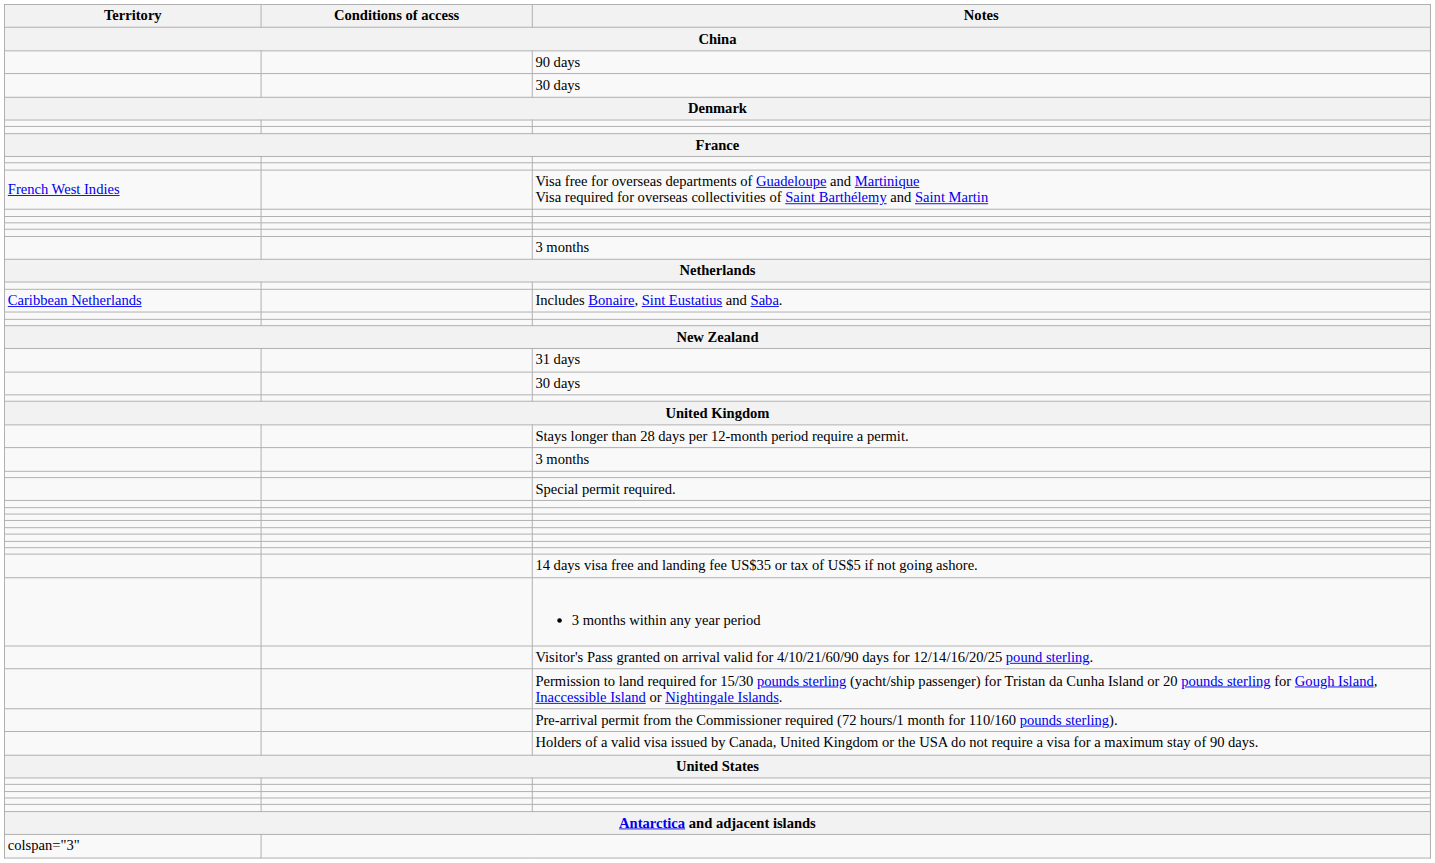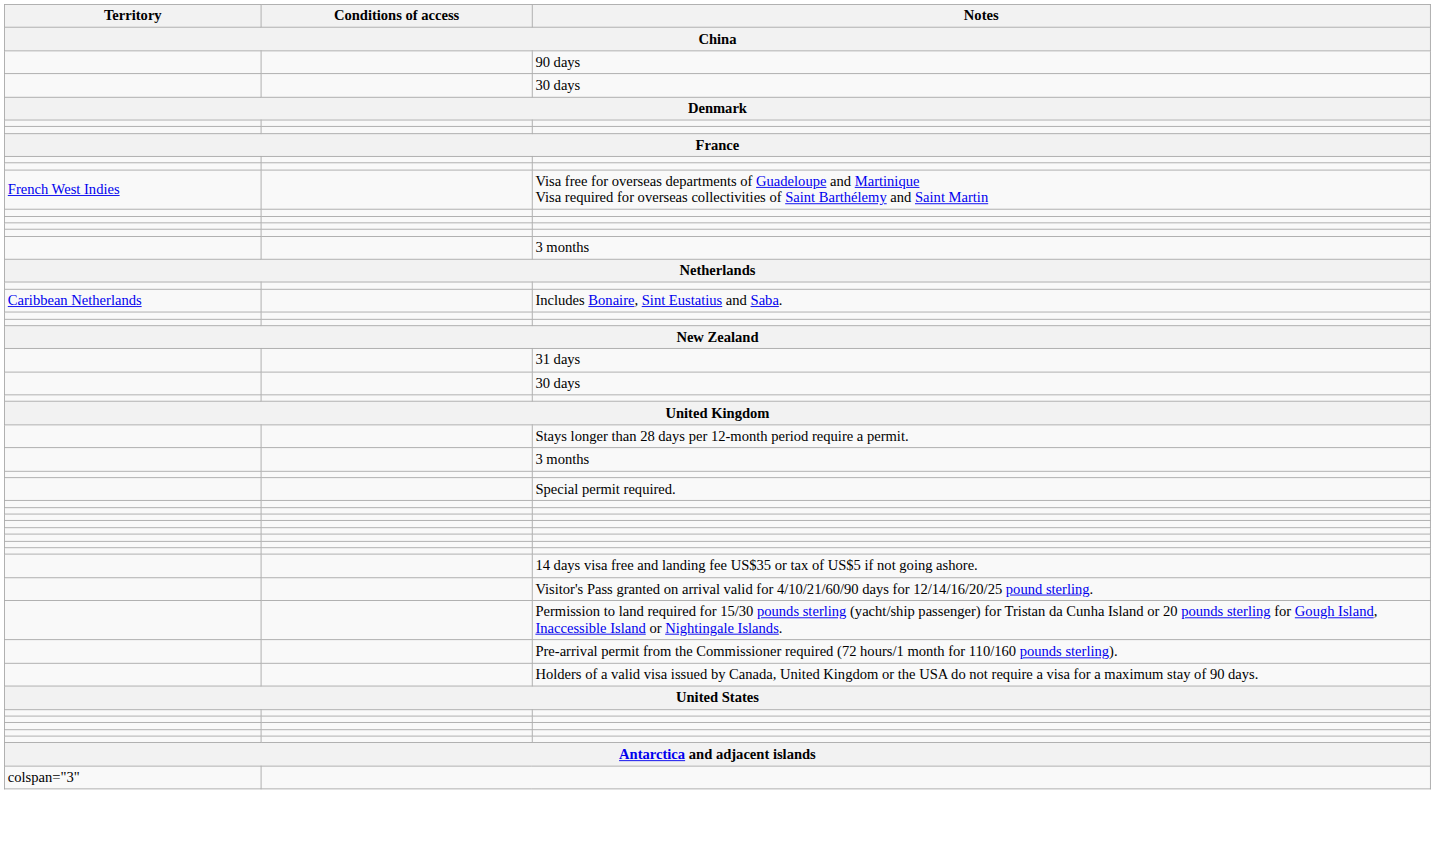- row: (133, 612)
